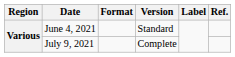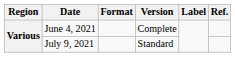(155, 28) Standard -> (157, 28) Complete
(157, 44) Complete -> (155, 44) Standard
